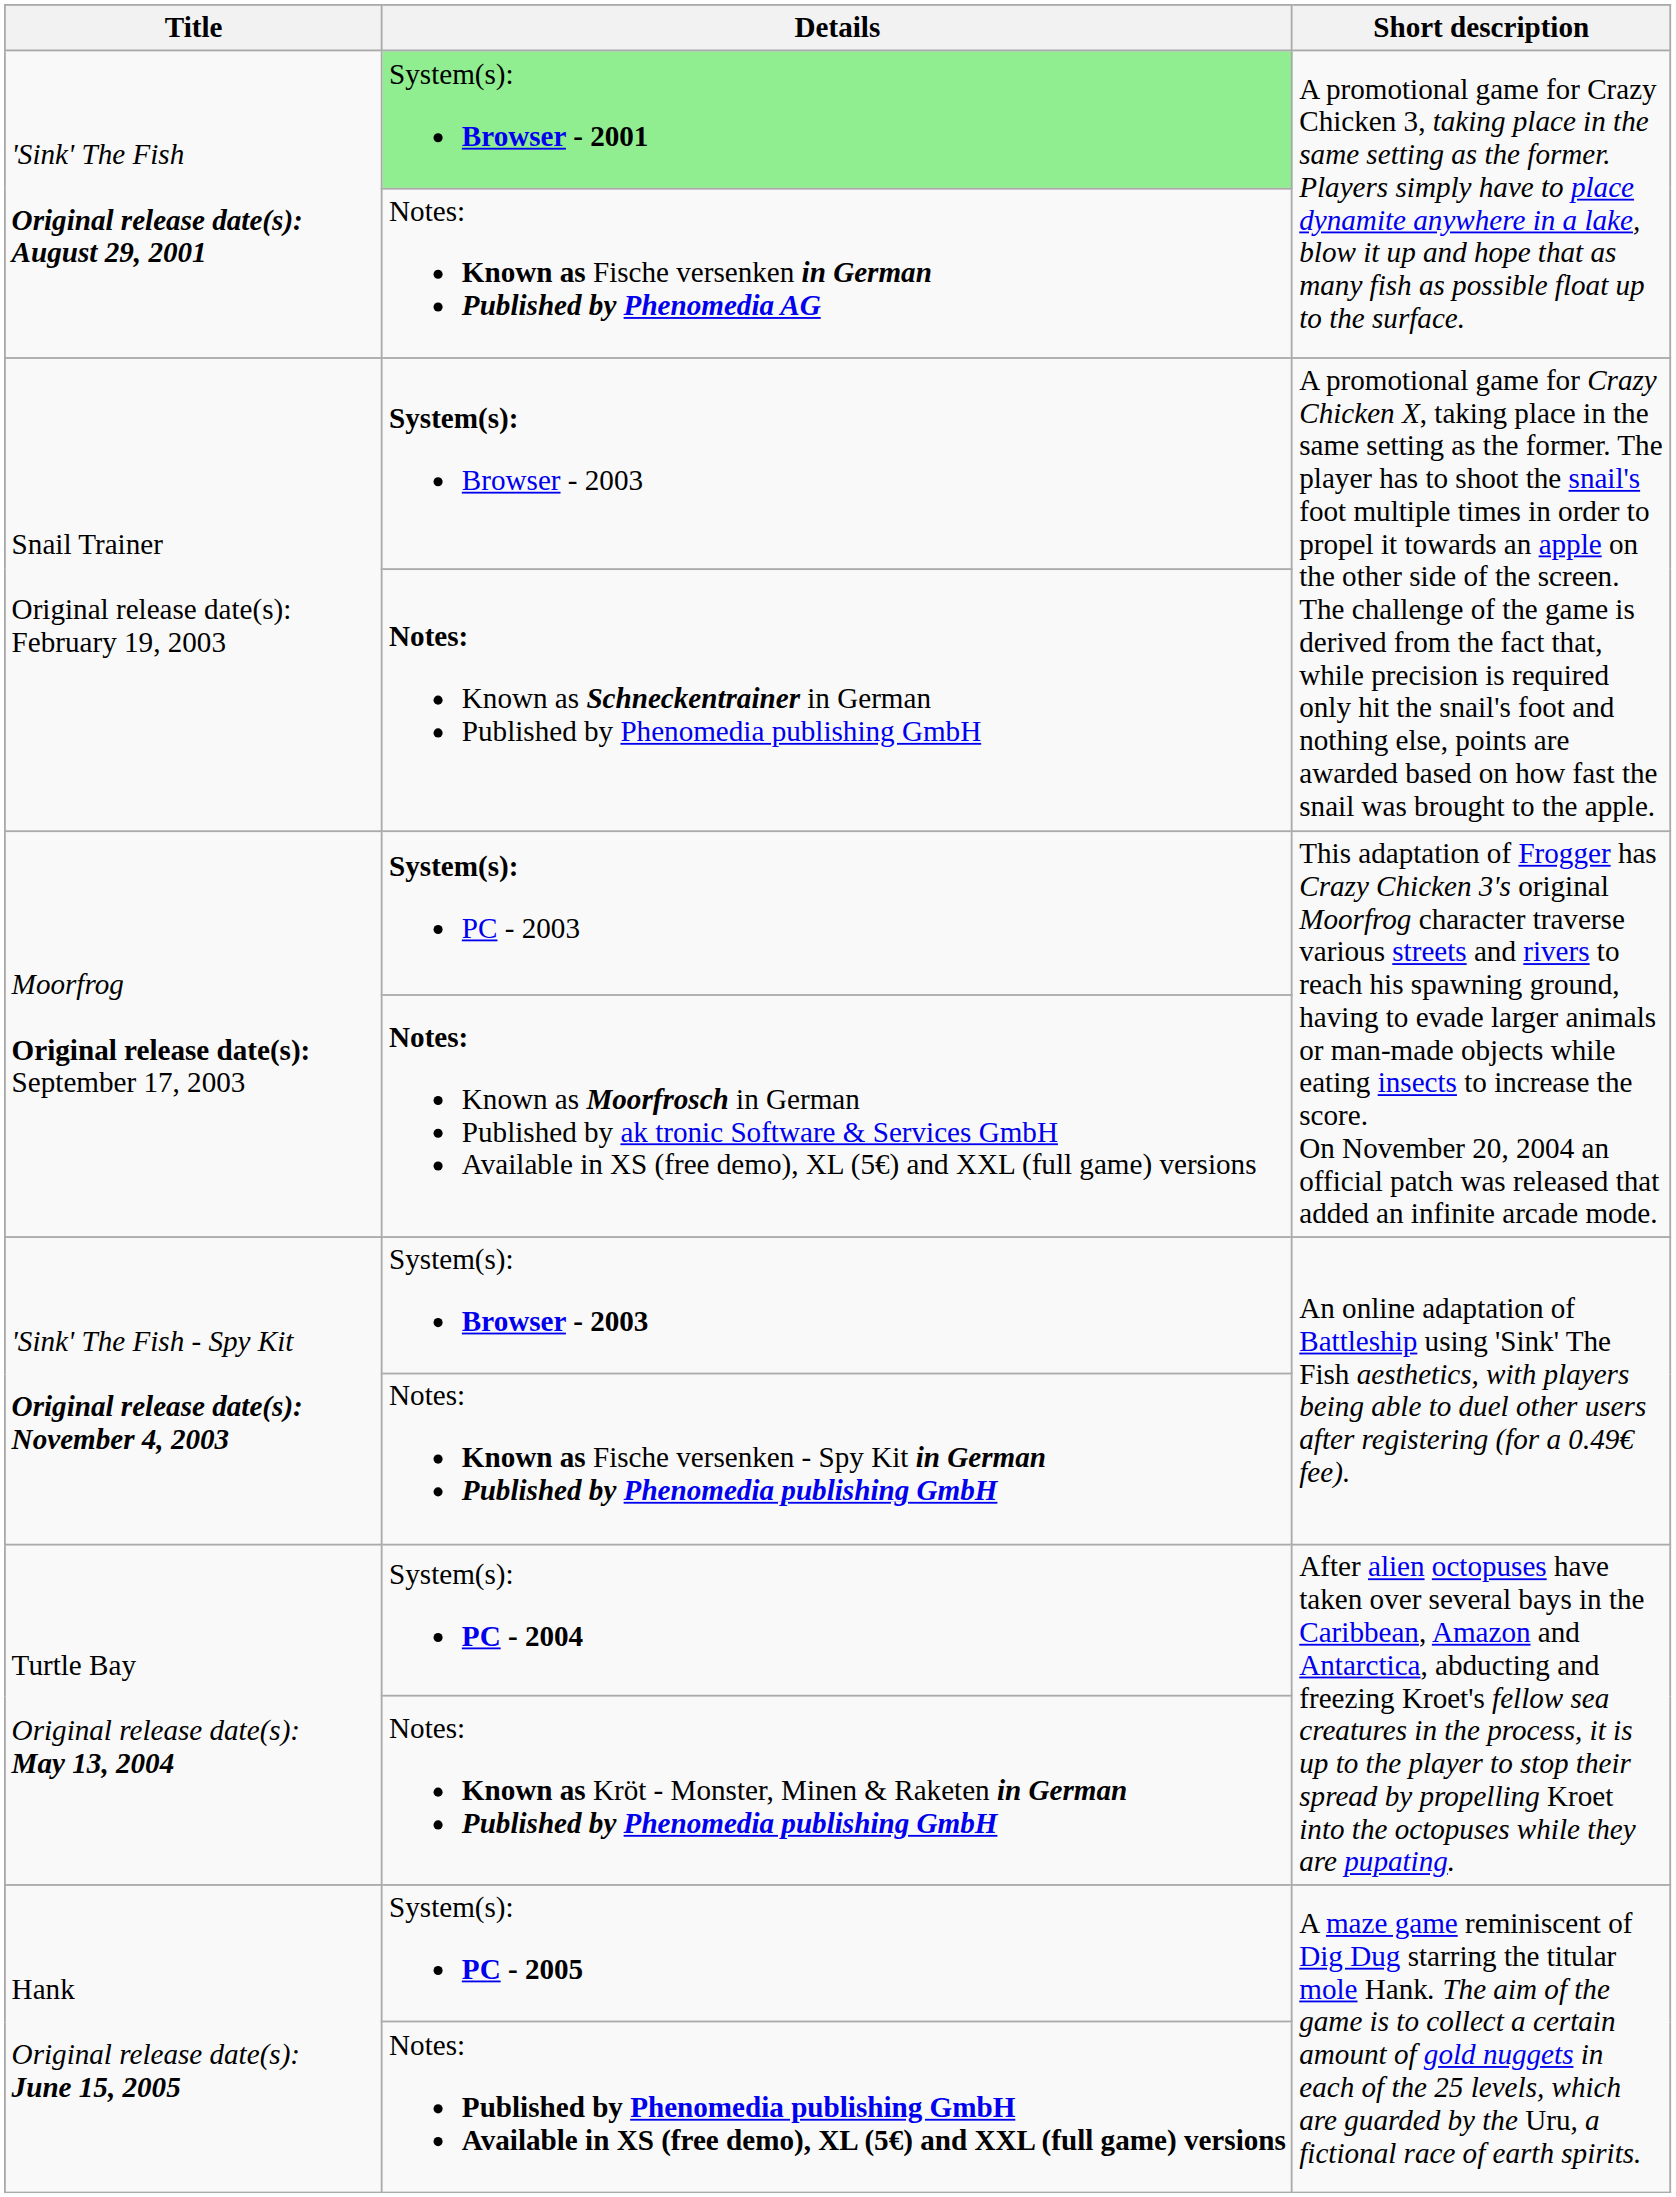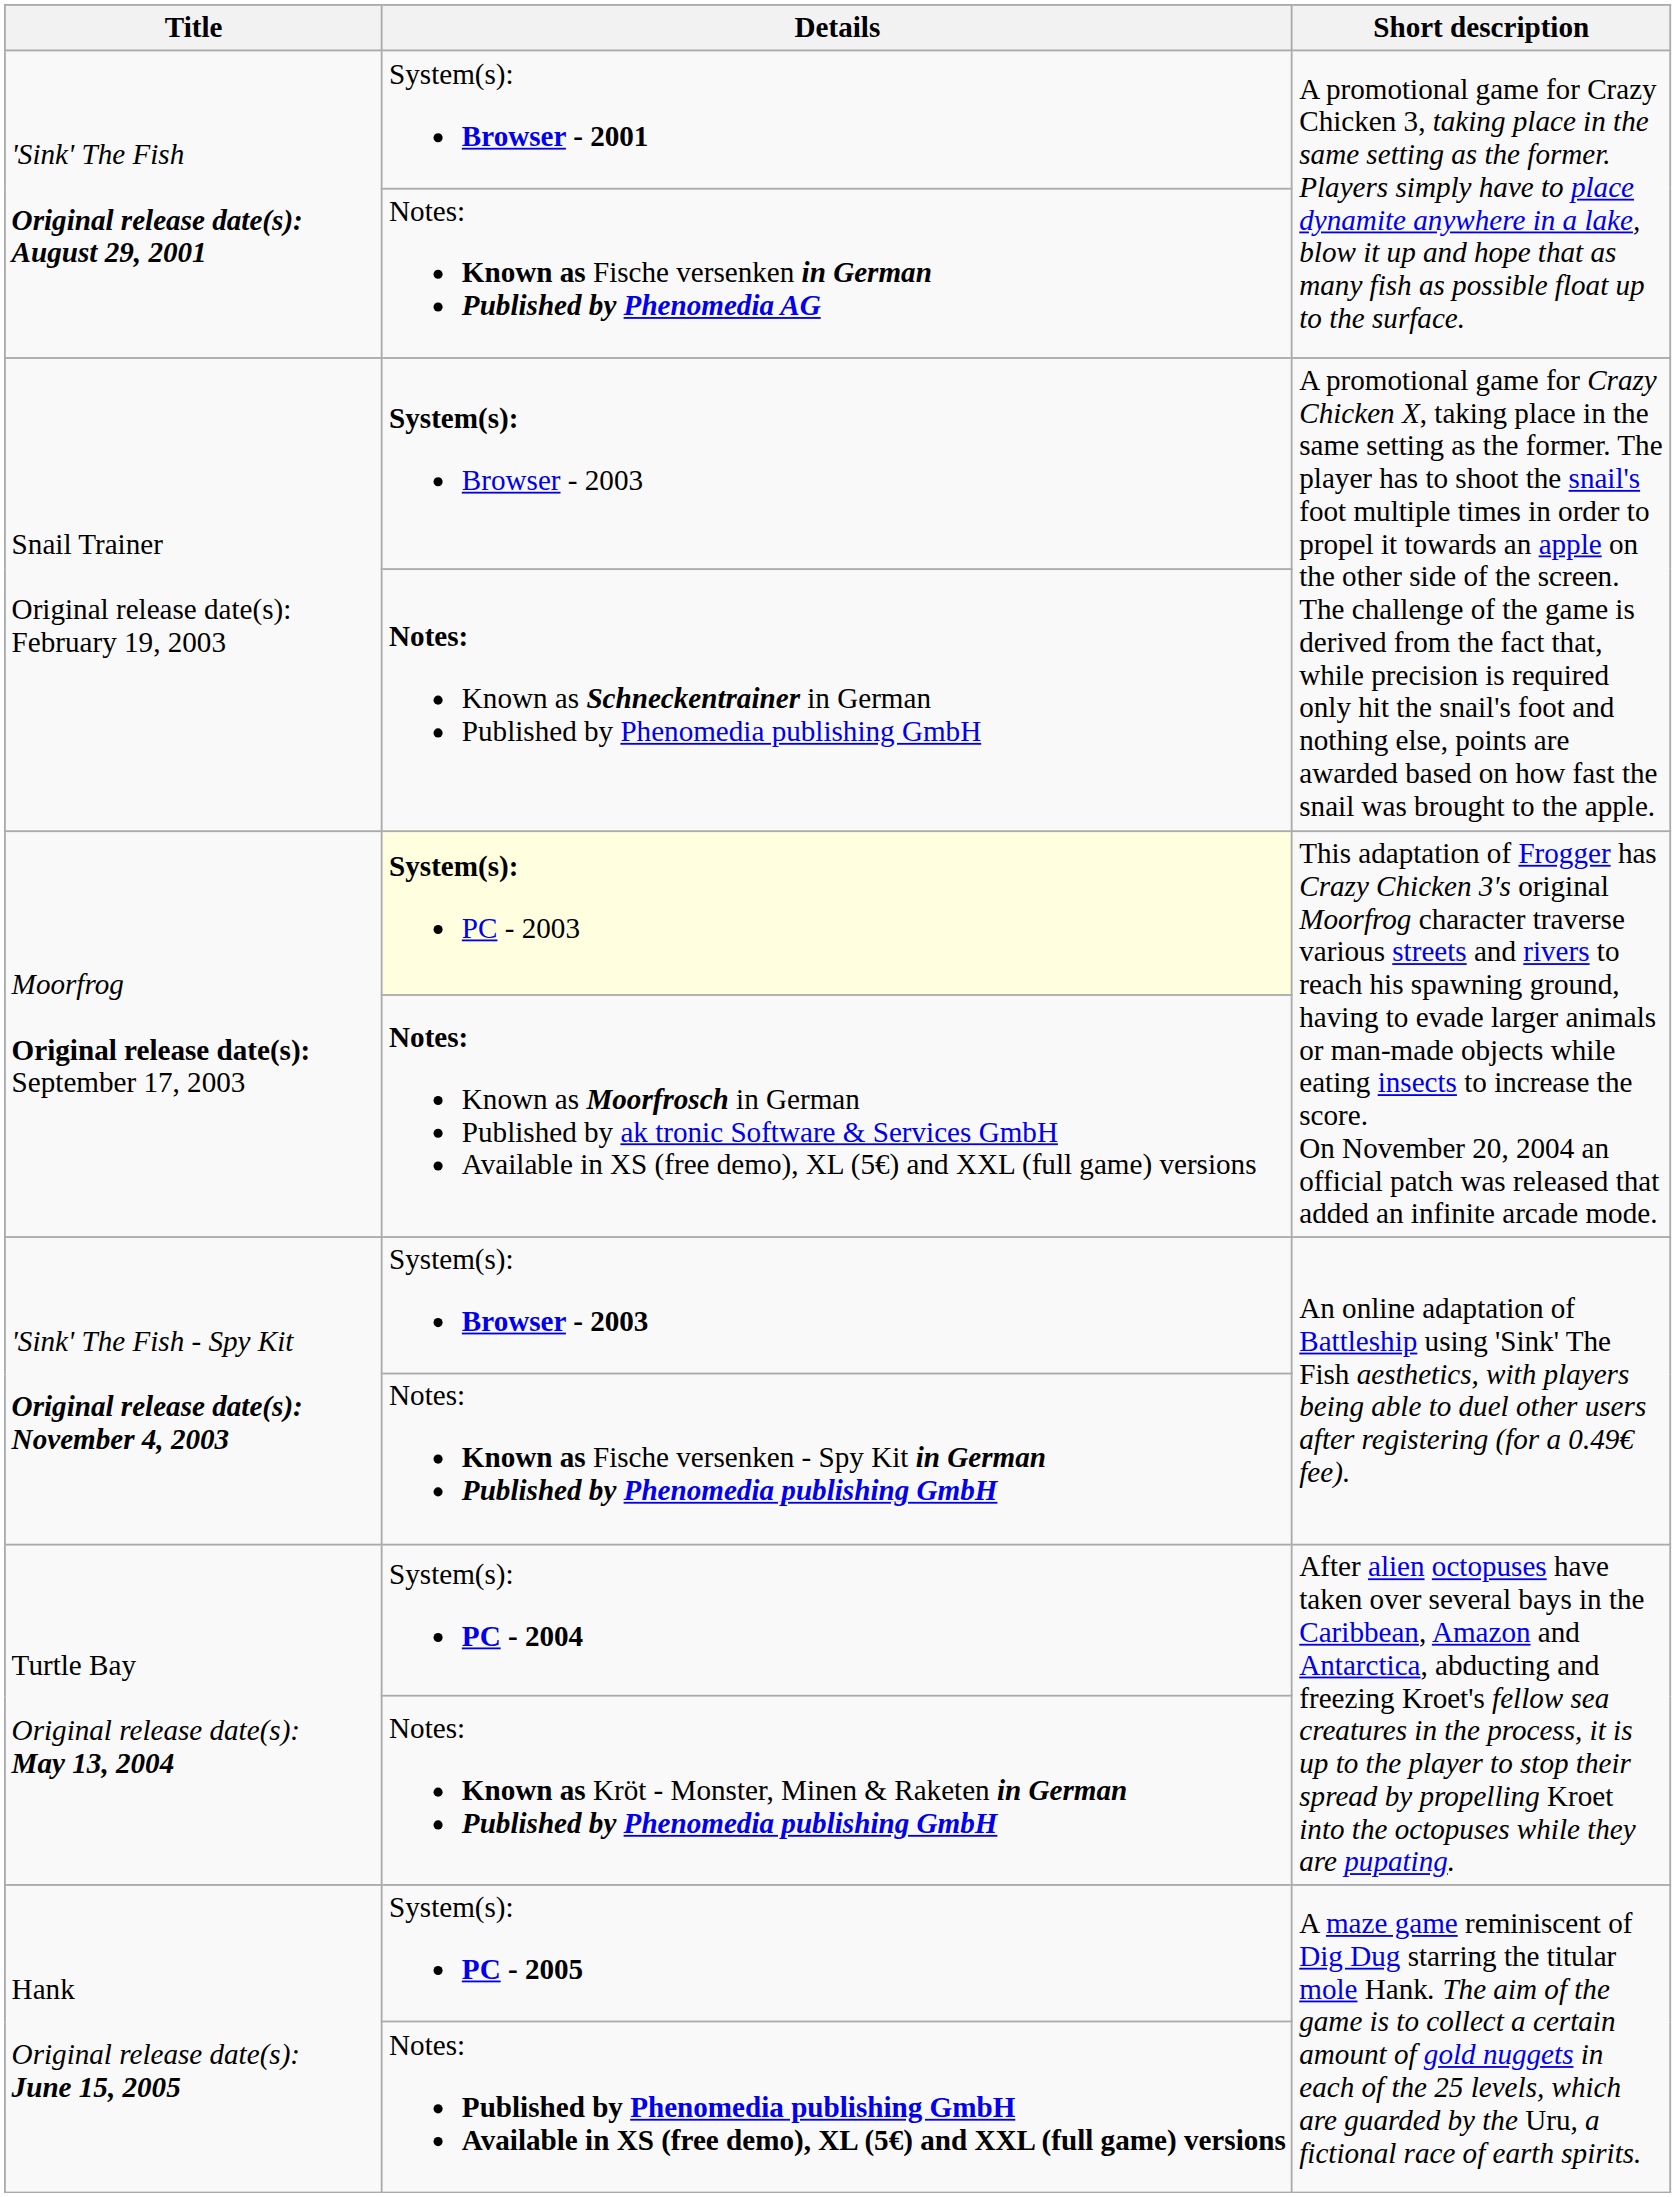(837, 105) lightgreen background -> (837, 105) no background
(837, 898) no background -> (837, 898) lightyellow background
